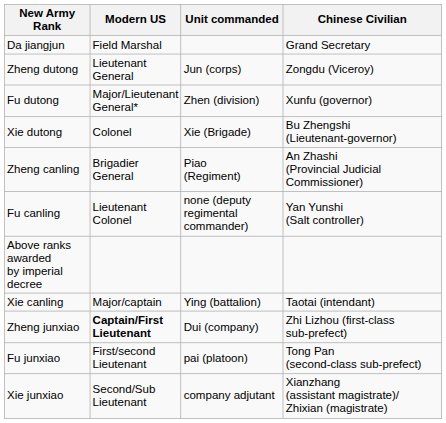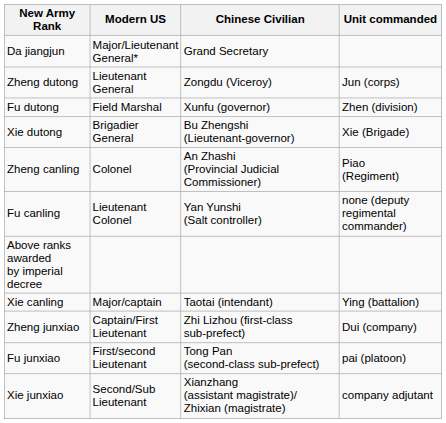columns swapped: (362, 20) <-> (232, 20)
(127, 44) Field Marshal -> (135, 51) Major/Lieutenant General*
(135, 100) Major/Lieutenant General* -> (127, 107) Field Marshal
(112, 132) Colonel -> (116, 132) Brigadier General
(116, 169) Brigadier General -> (112, 169) Colonel
(128, 327) bold -> (125, 327) normal
